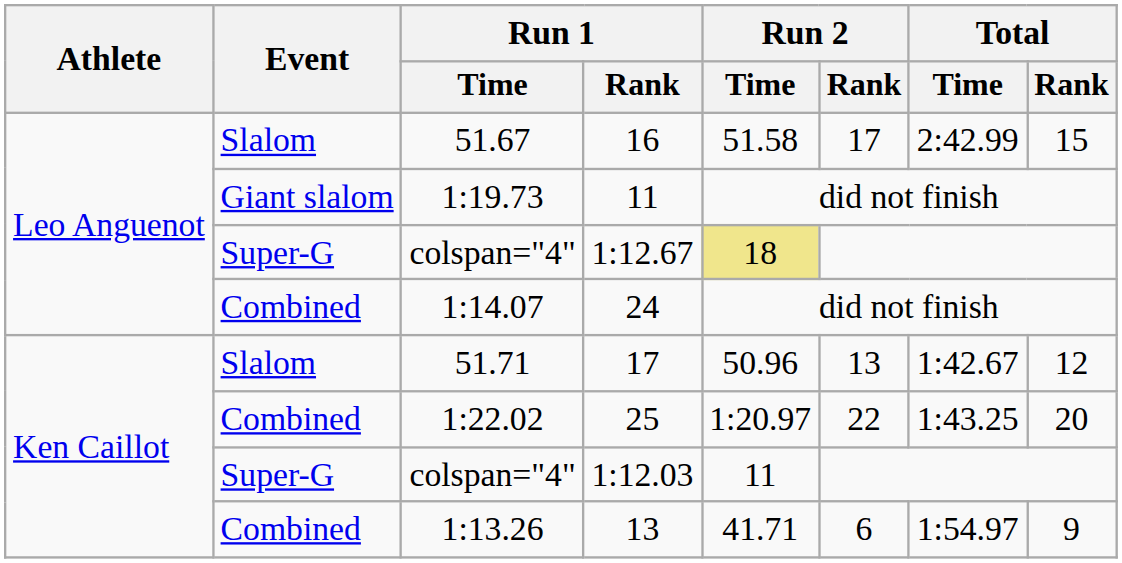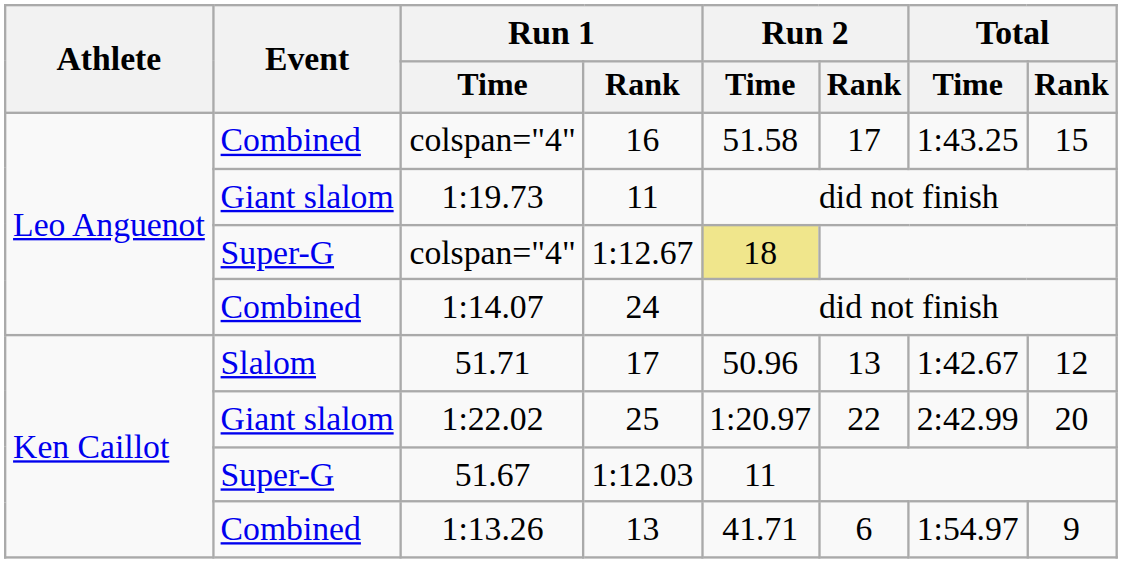(268, 140) Slalom -> (291, 140) Combined
(493, 140) 51.67 -> (493, 140) colspan="4"
(968, 140) 2:42.99 -> (968, 140) 1:43.25
(291, 418) Combined -> (307, 418) Giant slalom
(968, 418) 1:43.25 -> (968, 418) 2:42.99
(493, 474) colspan="4" -> (493, 474) 51.67
